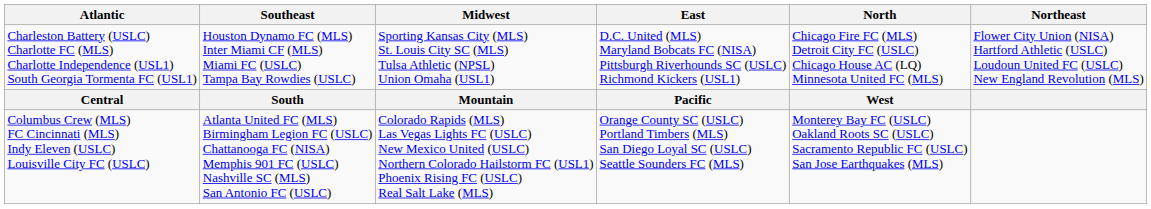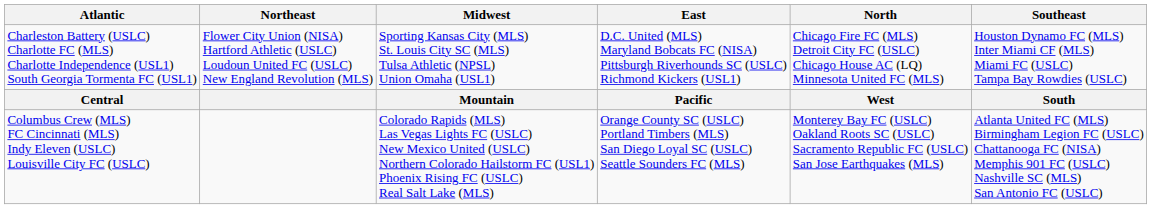columns swapped: (288, 14) <-> (1059, 14)
